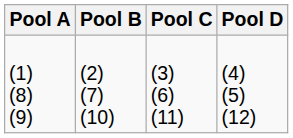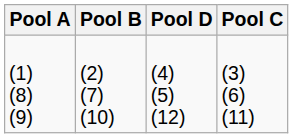columns swapped: (182, 19) <-> (252, 19)
